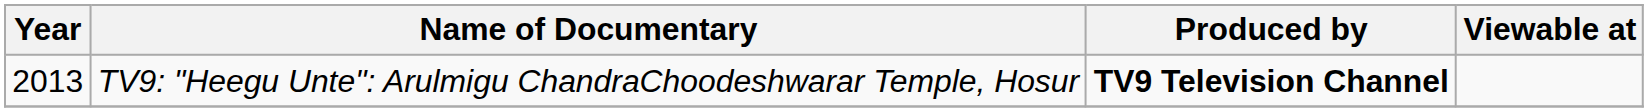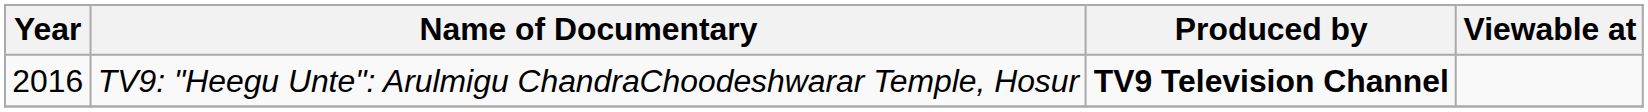(48, 80) 2013 -> (48, 80) 2016
